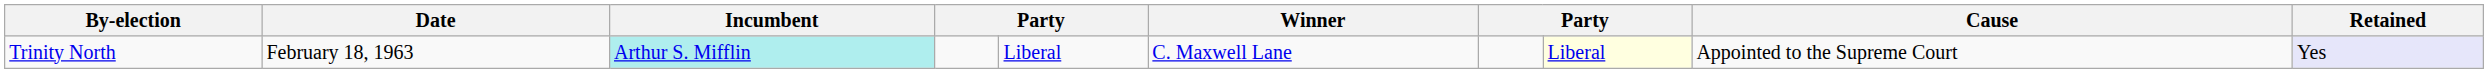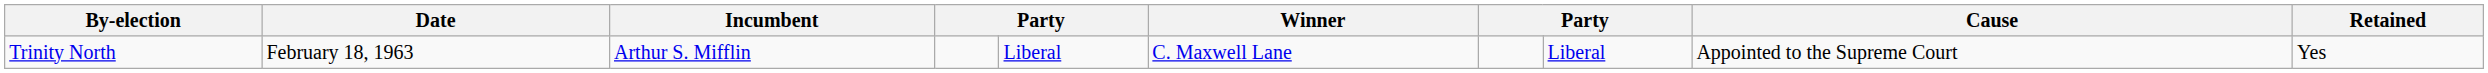(682, 52) paleturquoise background -> (682, 52) no background
(1576, 52) lightyellow background -> (1576, 52) no background
(2312, 52) lavender background -> (2312, 52) no background
